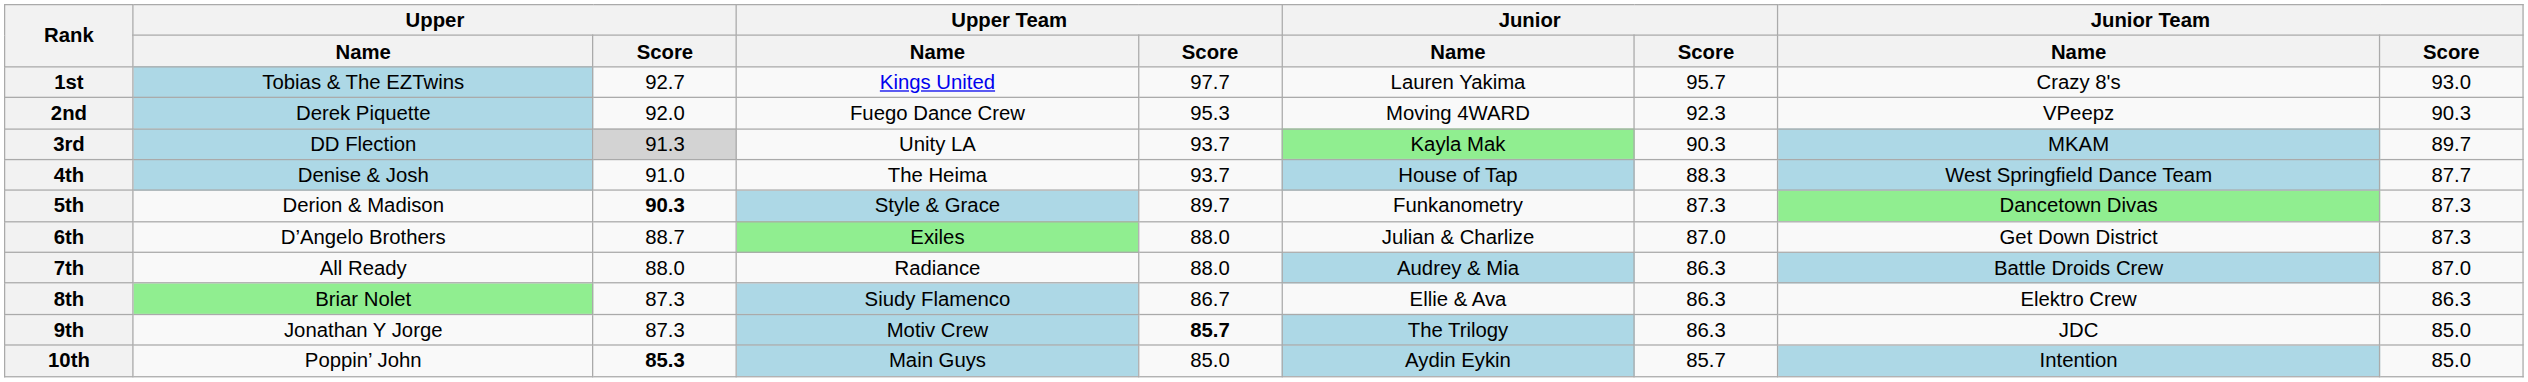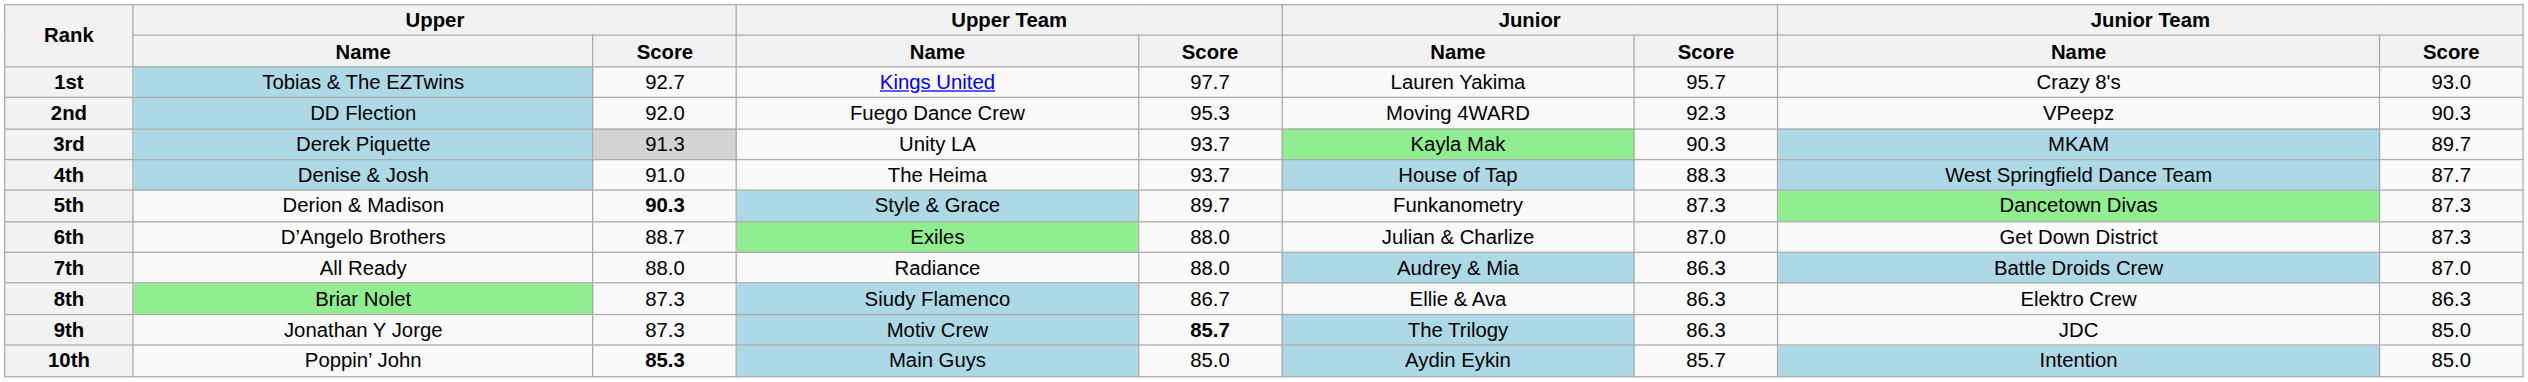(363, 113) Derek Piquette -> (363, 113) DD Flection
(363, 144) DD Flection -> (363, 144) Derek Piquette
